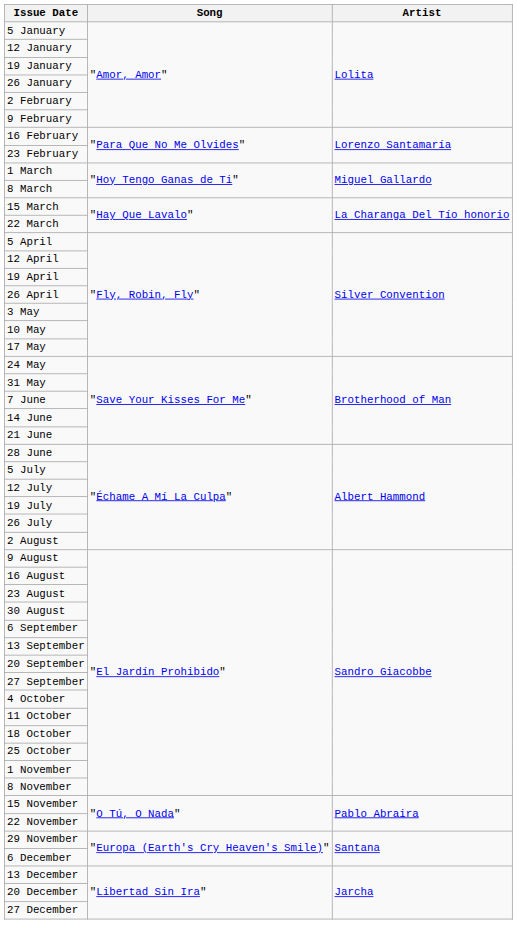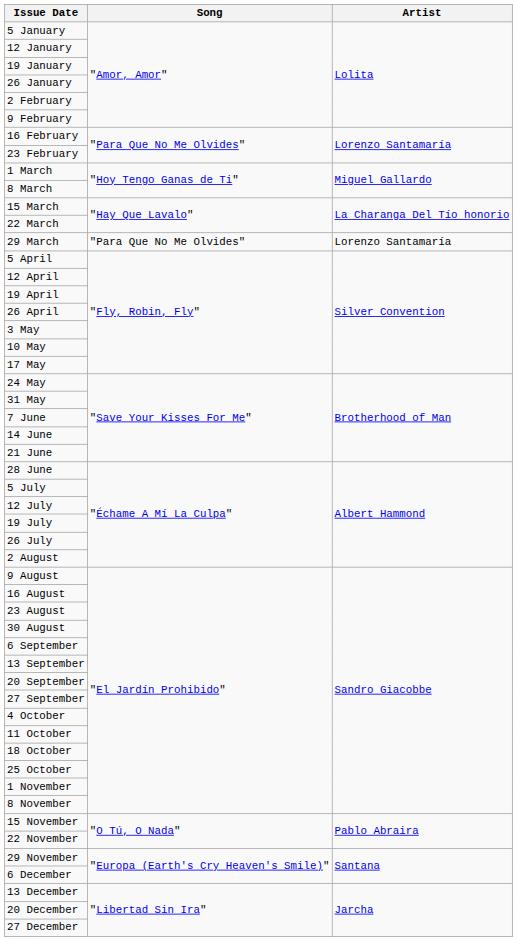+ row: (33, 242)
